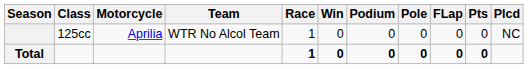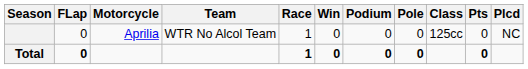columns swapped: (74, 14) <-> (448, 14)
